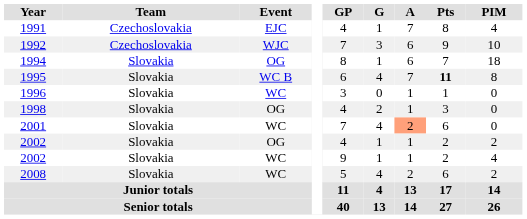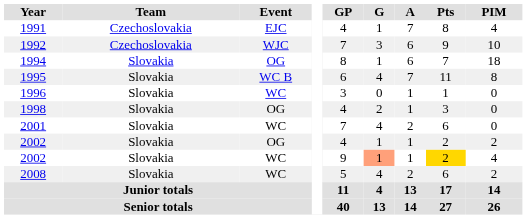(446, 76) bold -> (446, 76) normal
(410, 125) lightsalmon background -> (410, 125) no background
(379, 157) no background -> (379, 157) lightsalmon background
(446, 157) no background -> (446, 157) gold background
